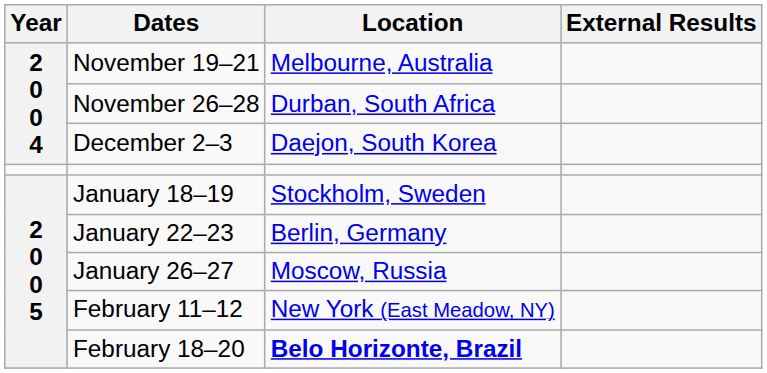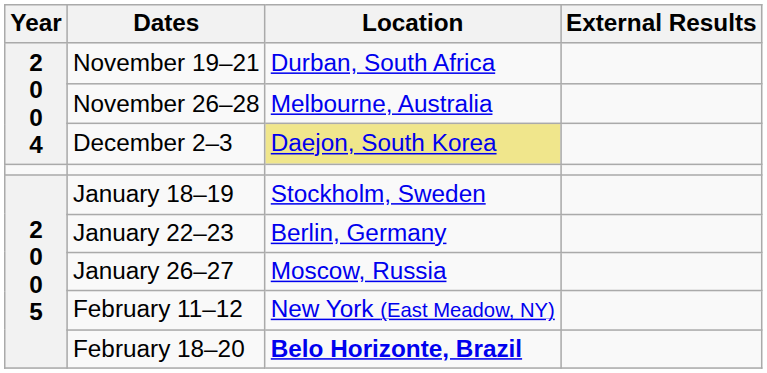(382, 63) Melbourne, Australia -> (383, 63) Durban, South Africa
(383, 103) Durban, South Africa -> (382, 103) Melbourne, Australia
(384, 143) no background -> (384, 143) khaki background
